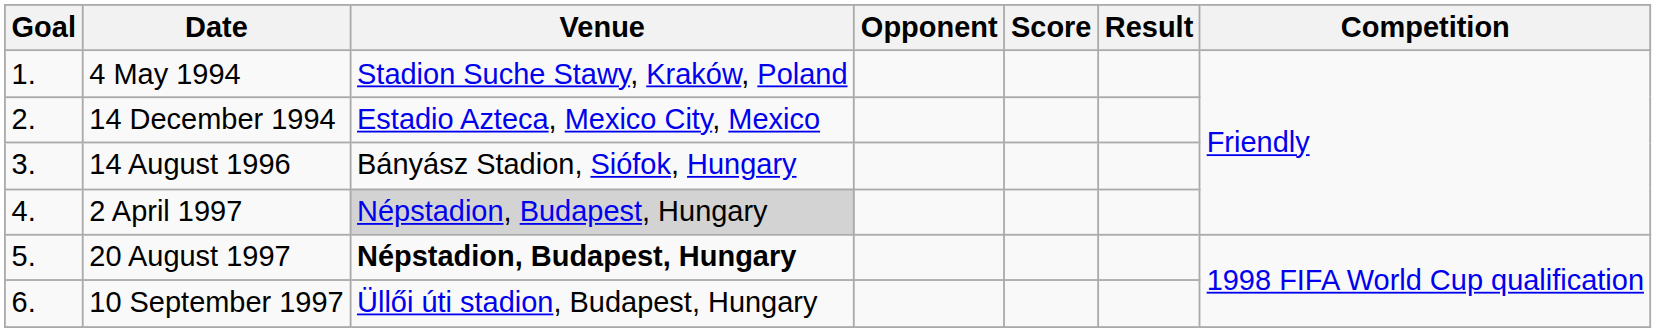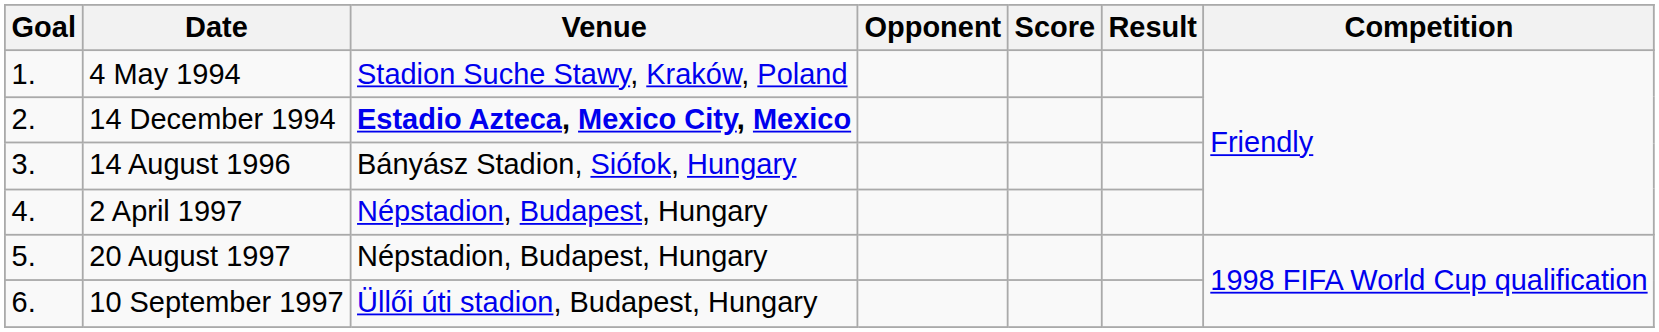(589, 119) normal -> (604, 119) bold
(562, 211) lightgrey background -> (562, 211) no background
(577, 257) bold -> (562, 257) normal
